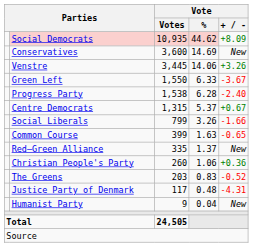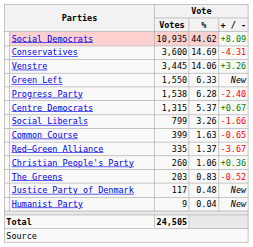(238, 53) New -> (233, 53) -4.31
(233, 80) -3.67 -> (238, 80) New
(238, 149) New -> (233, 149) -3.67
(233, 190) -4.31 -> (238, 190) New
